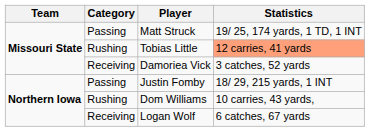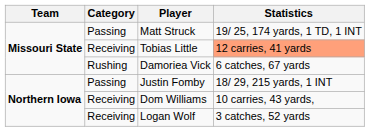(107, 48) Rushing -> (111, 48) Receiving
(111, 65) Receiving -> (107, 65) Rushing
(263, 65) 3 catches, 52 yards -> (263, 65) 6 catches, 67 yards
(107, 100) Rushing -> (111, 100) Receiving
(263, 117) 6 catches, 67 yards -> (263, 117) 3 catches, 52 yards
